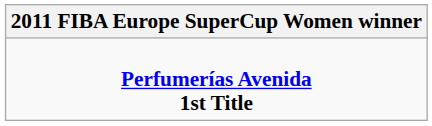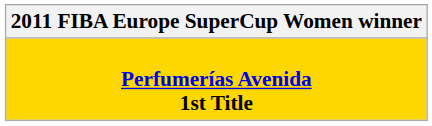(216, 91) no background -> (216, 91) gold background
